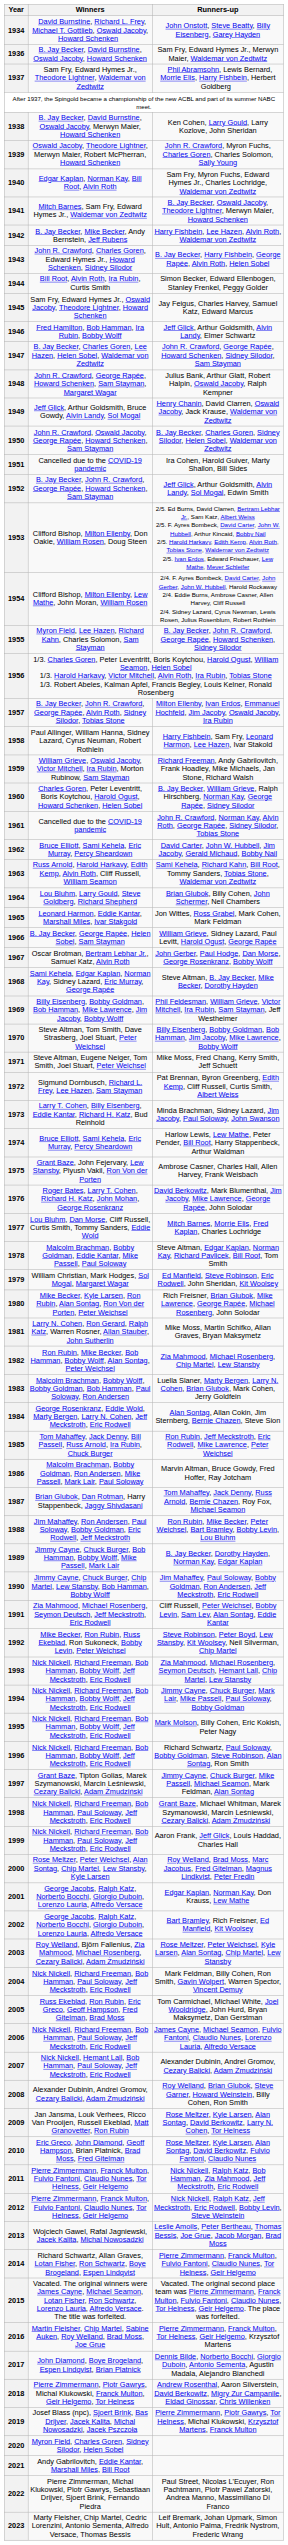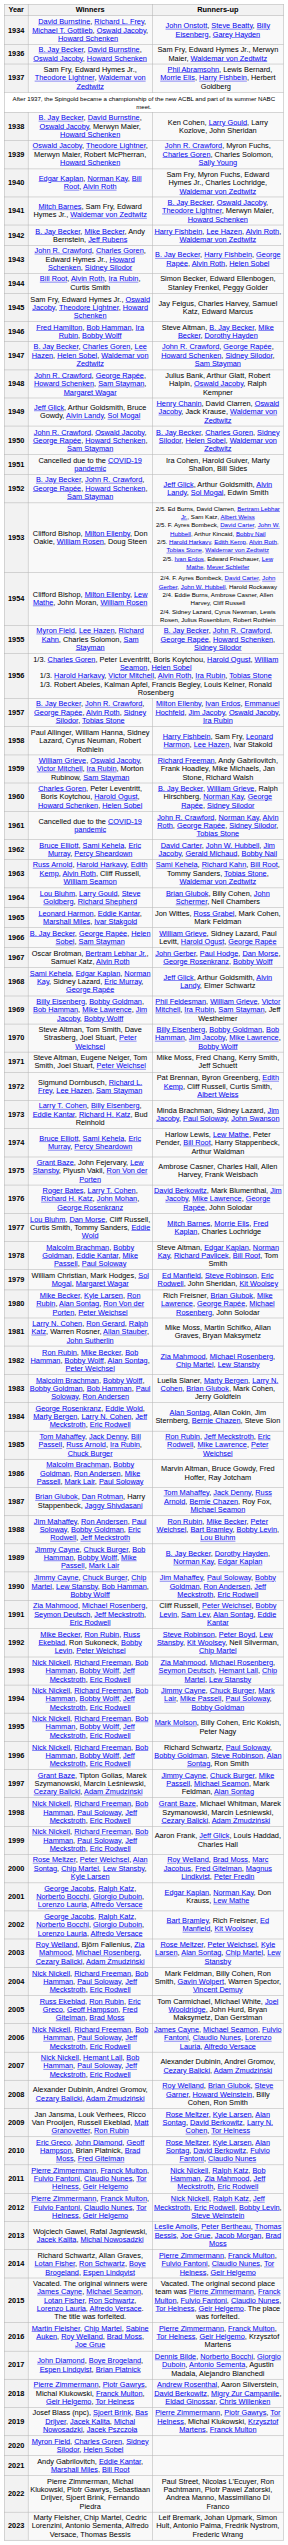(218, 331) Jeff Glick, Arthur Goldsmith, Alvin Landy, Elmer Schwartz -> (218, 331) Steve Altman, B. Jay Becker, Mike Becker, Dorothy Hayden
(218, 981) Steve Altman, B. Jay Becker, Mike Becker, Dorothy Hayden -> (218, 981) Jeff Glick, Arthur Goldsmith, Alvin Landy, Elmer Schwartz
